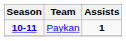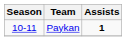(24, 28) bold -> (24, 28) normal
